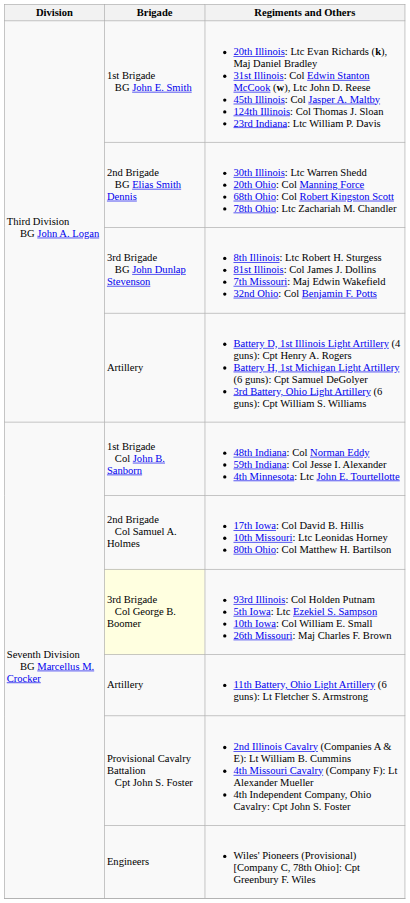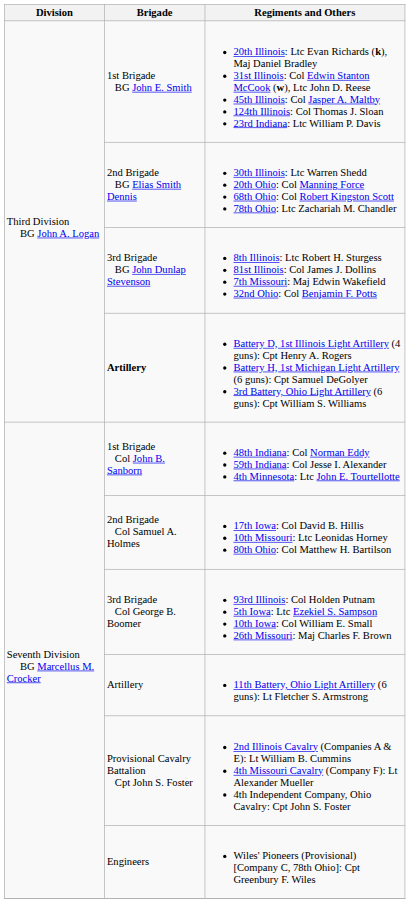(125, 367) normal -> (127, 367) bold
(141, 611) lightyellow background -> (141, 611) no background
